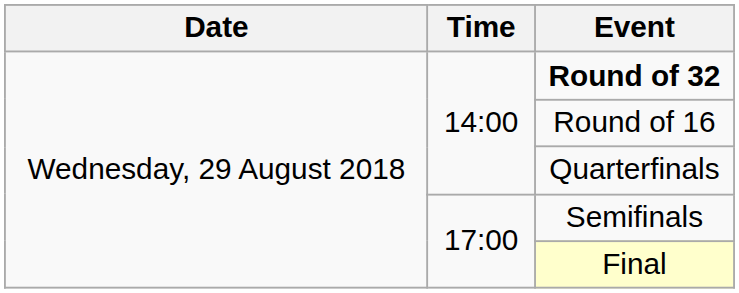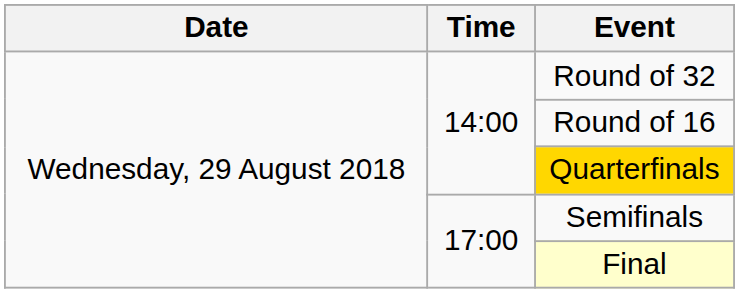(634, 75) bold -> (634, 75) normal
(634, 169) no background -> (634, 169) gold background
